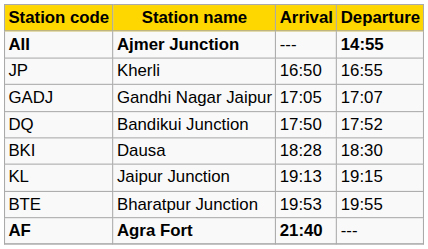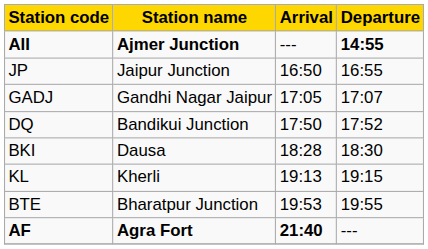(138, 71) Kherli -> (173, 71) Jaipur Junction
(173, 177) Jaipur Junction -> (138, 177) Kherli
